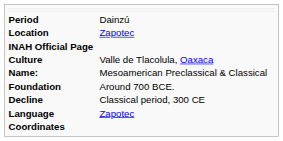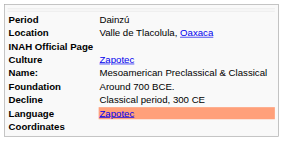(117, 33) Zapotec -> (156, 33) Valle de Tlacolula, Oaxaca
(156, 60) Valle de Tlacolula, Oaxaca -> (117, 60) Zapotec
(117, 113) no background -> (117, 113) lightsalmon background
